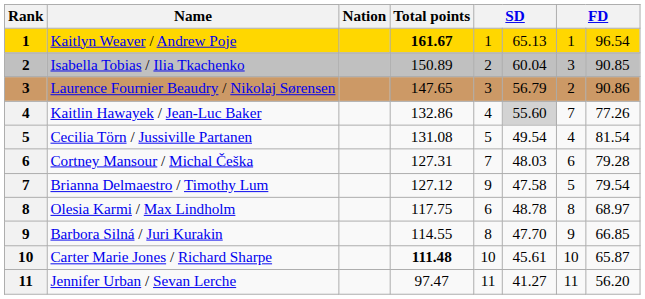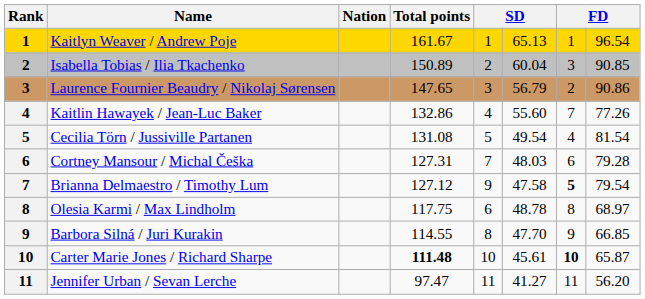(432, 40) bold -> (432, 40) normal
(530, 112) lightgrey background -> (530, 112) no background
(571, 185) normal -> (571, 185) bold
(571, 257) normal -> (571, 257) bold
